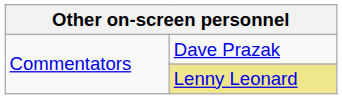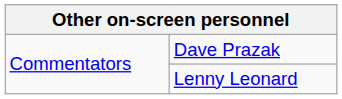(236, 79) khaki background -> (236, 79) no background
